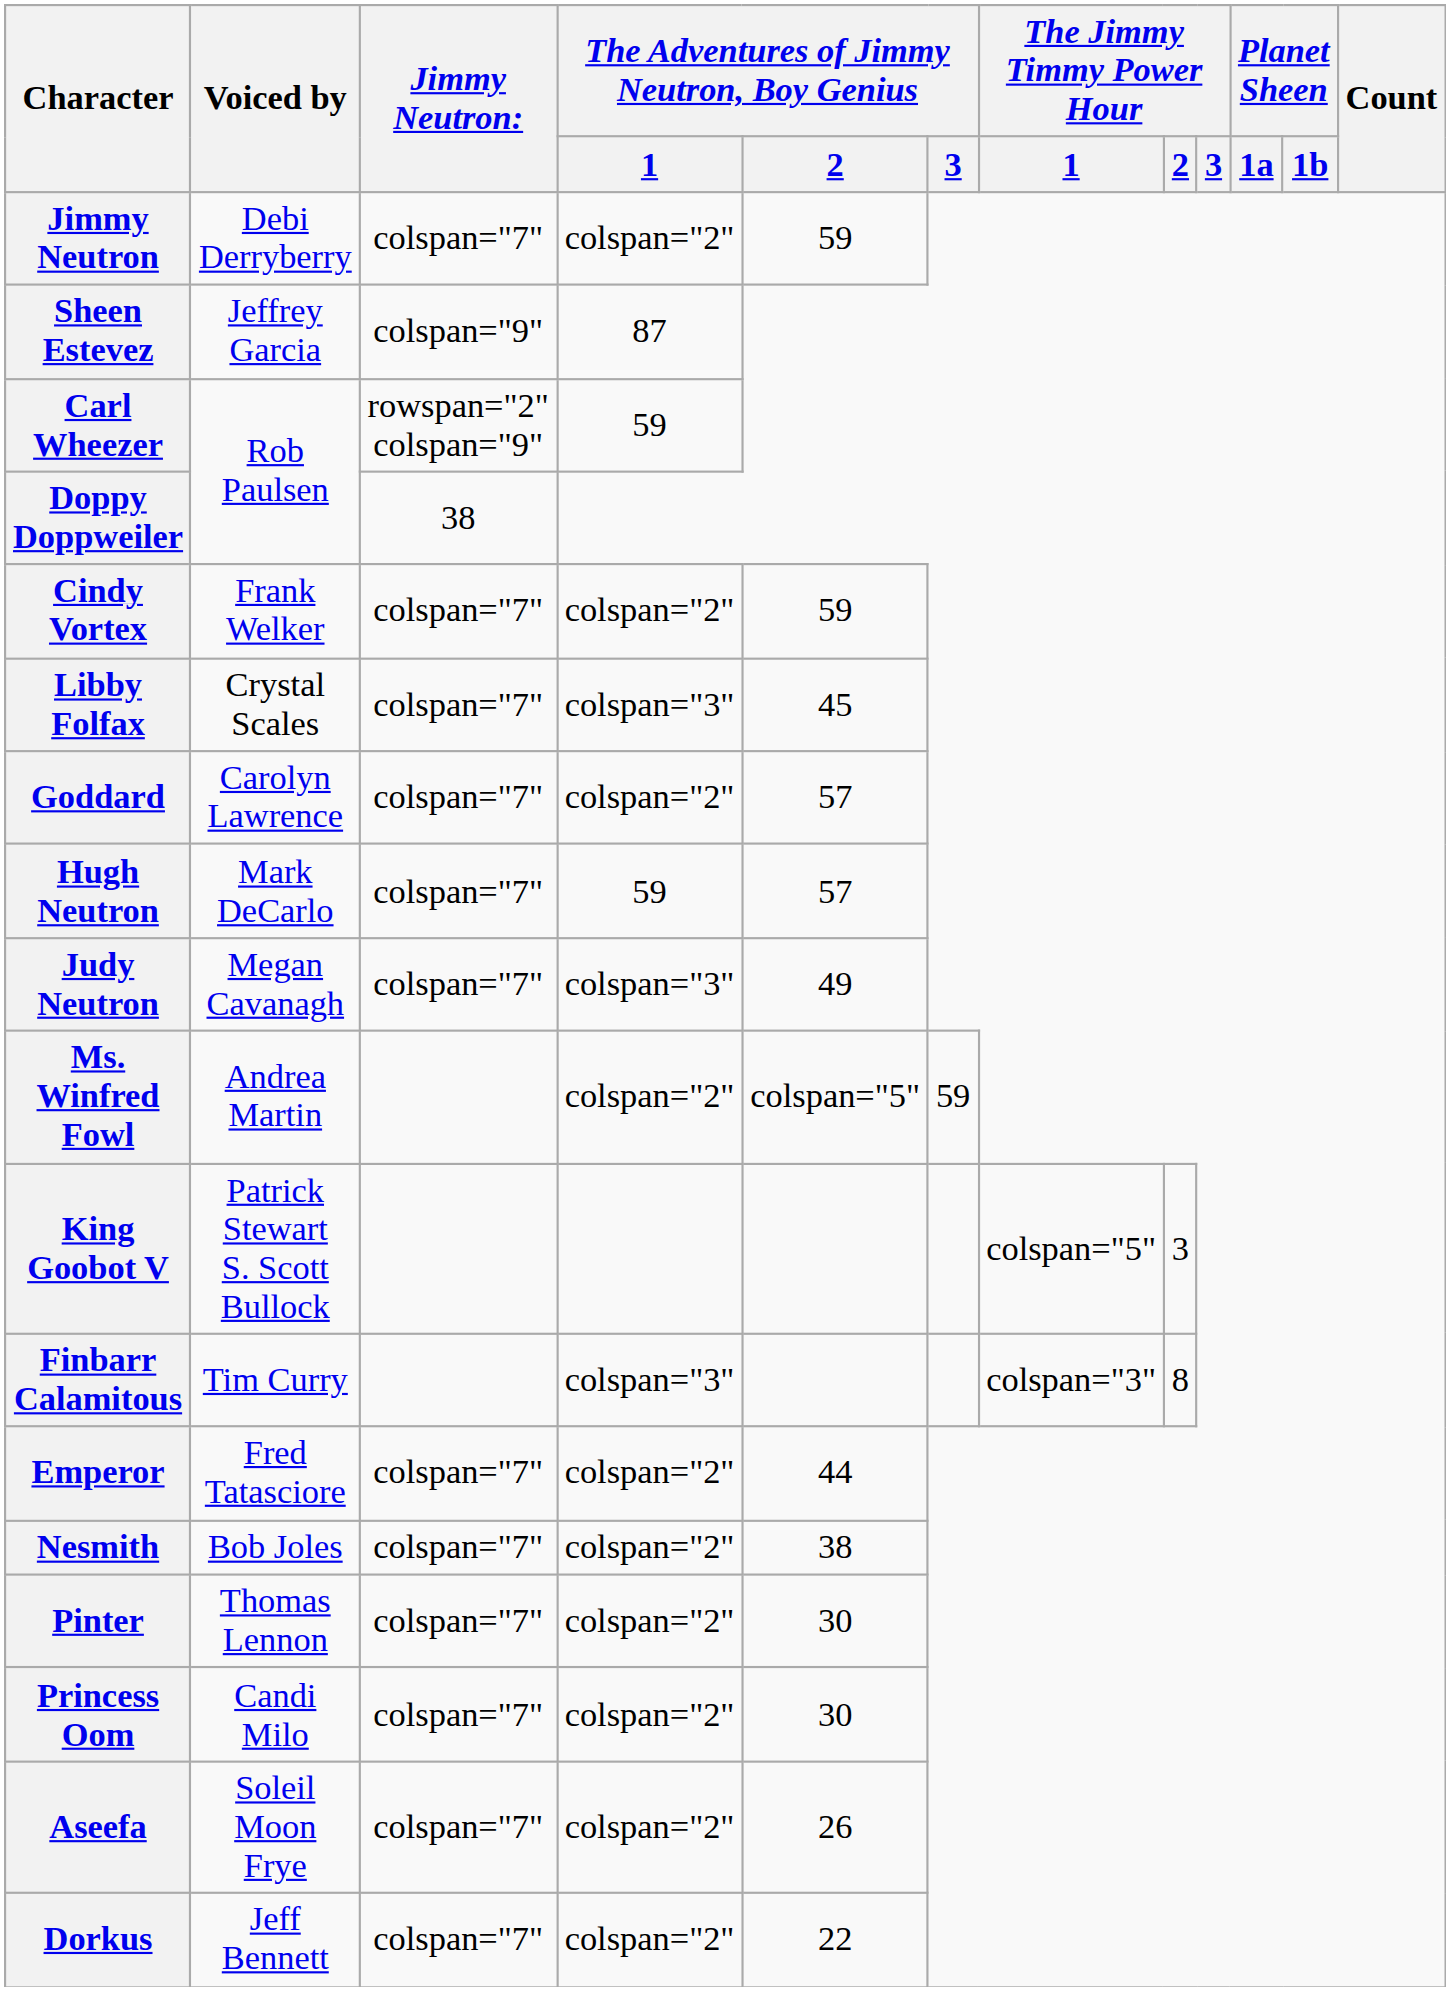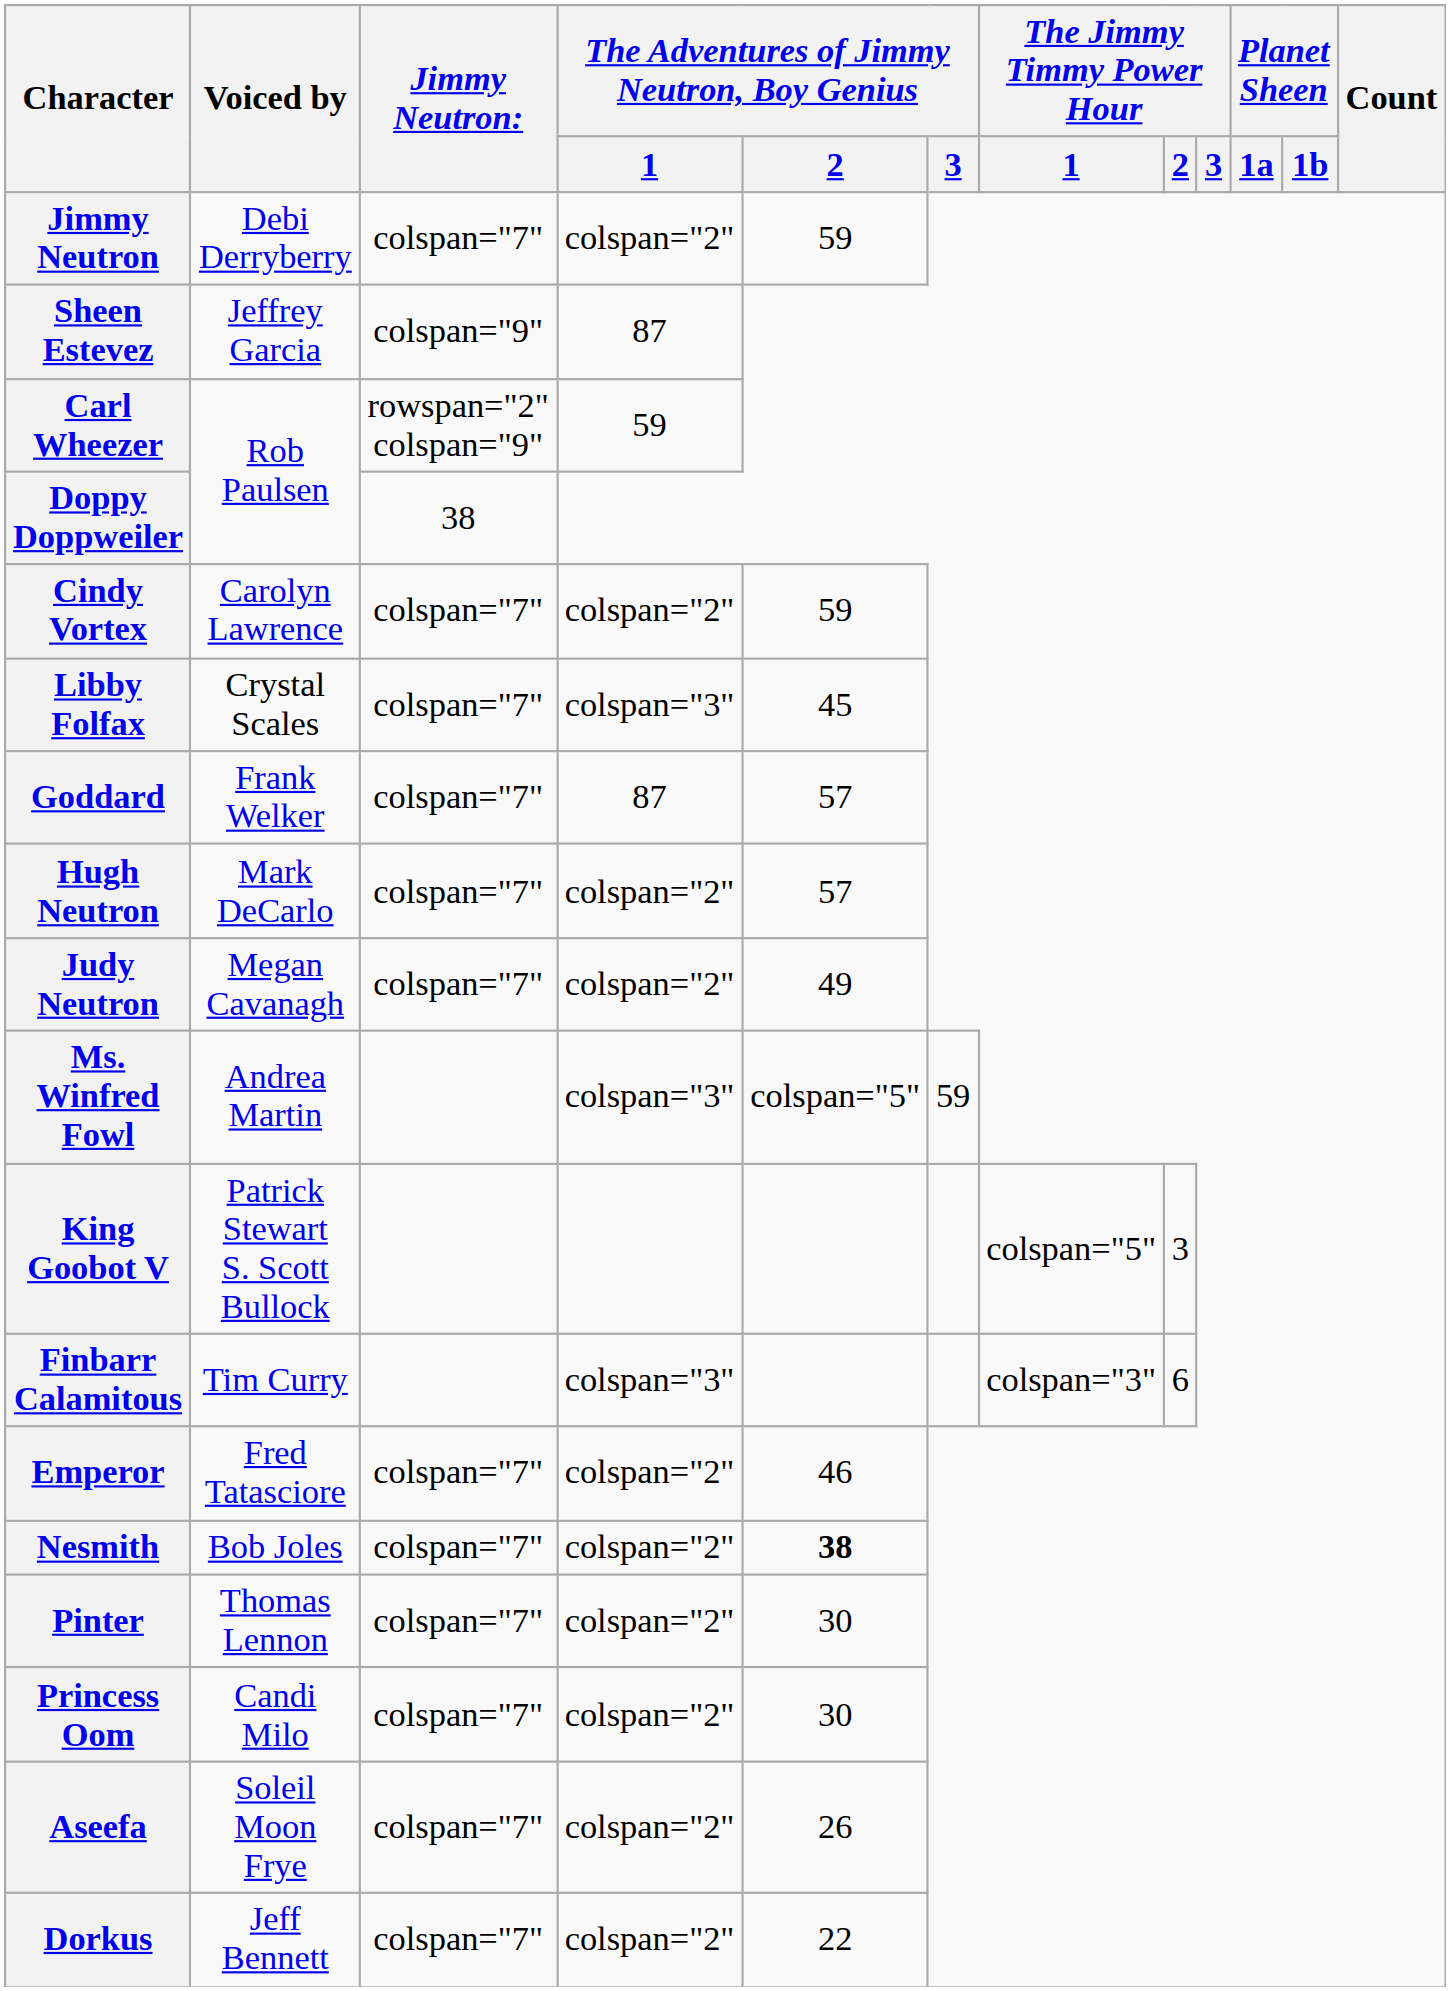(275, 610) Frank Welker -> (275, 610) Carolyn Lawrence
(275, 797) Carolyn Lawrence -> (275, 797) Frank Welker
(650, 797) colspan="2" -> (650, 797) 87
(650, 890) 59 -> (650, 890) colspan="2"
(650, 983) colspan="3" -> (650, 983) colspan="2"
(650, 1096) colspan="2" -> (650, 1096) colspan="3"
(1180, 1379) 8 -> (1180, 1379) 6
(835, 1472) 44 -> (835, 1472) 46
(835, 1546) normal -> (835, 1546) bold
